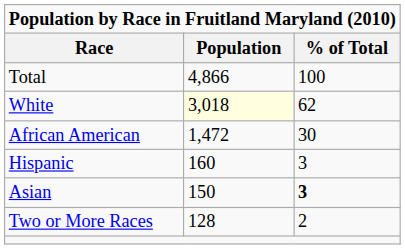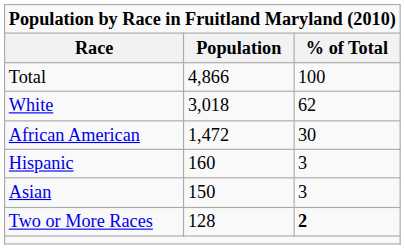(209, 105) lightyellow background -> (209, 105) no background
(302, 192) bold -> (302, 192) normal
(302, 221) normal -> (302, 221) bold
